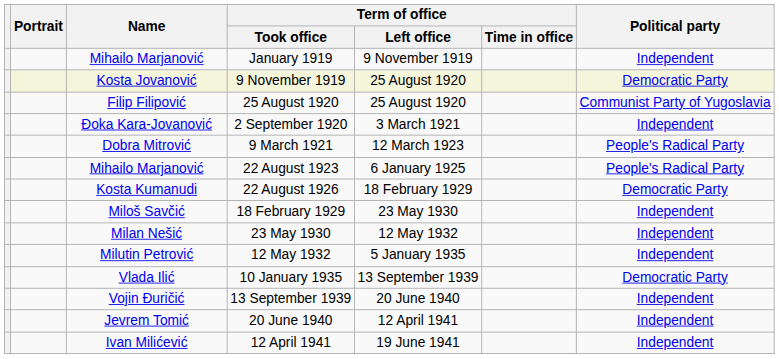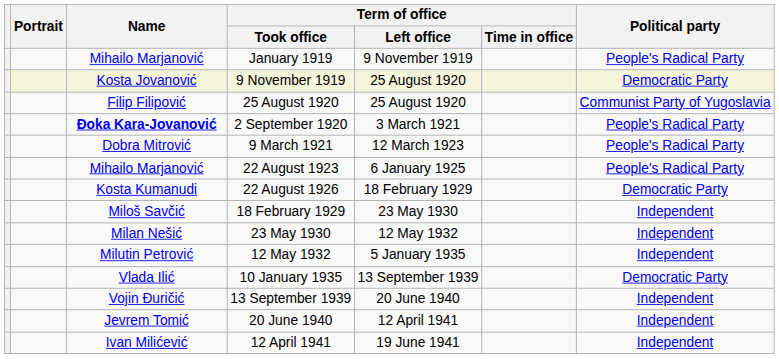(675, 59) Independent -> (675, 59) People's Radical Party
(147, 124) normal -> (147, 124) bold
(675, 124) Independent -> (675, 124) People's Radical Party
